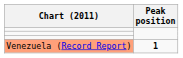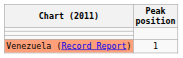(156, 46) bold -> (156, 46) normal
